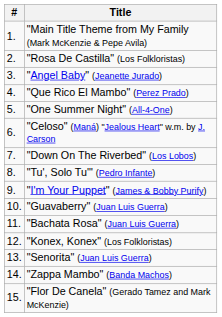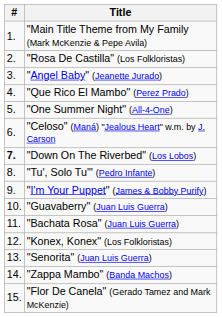(11, 156) normal -> (11, 156) bold
